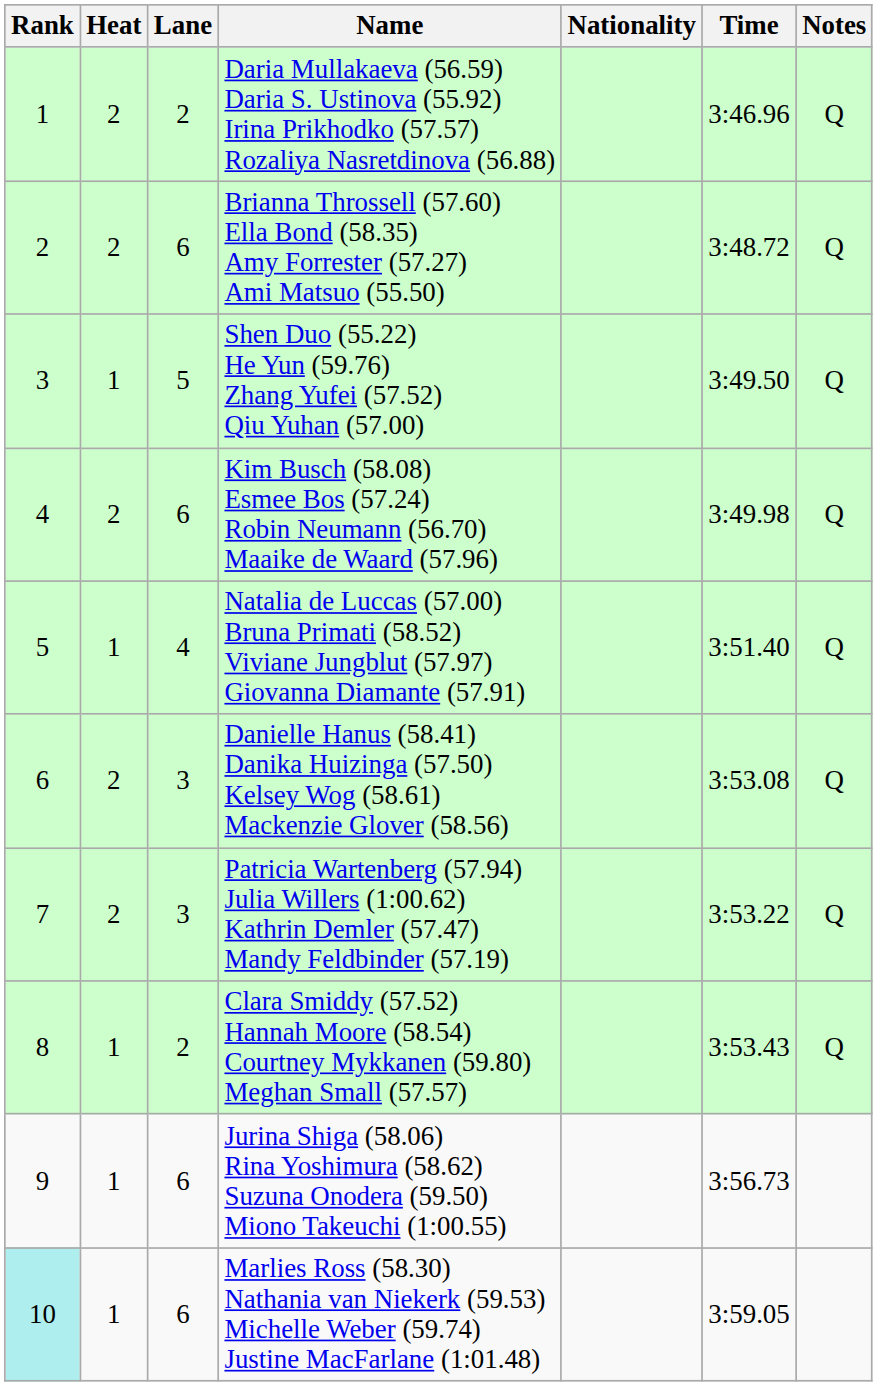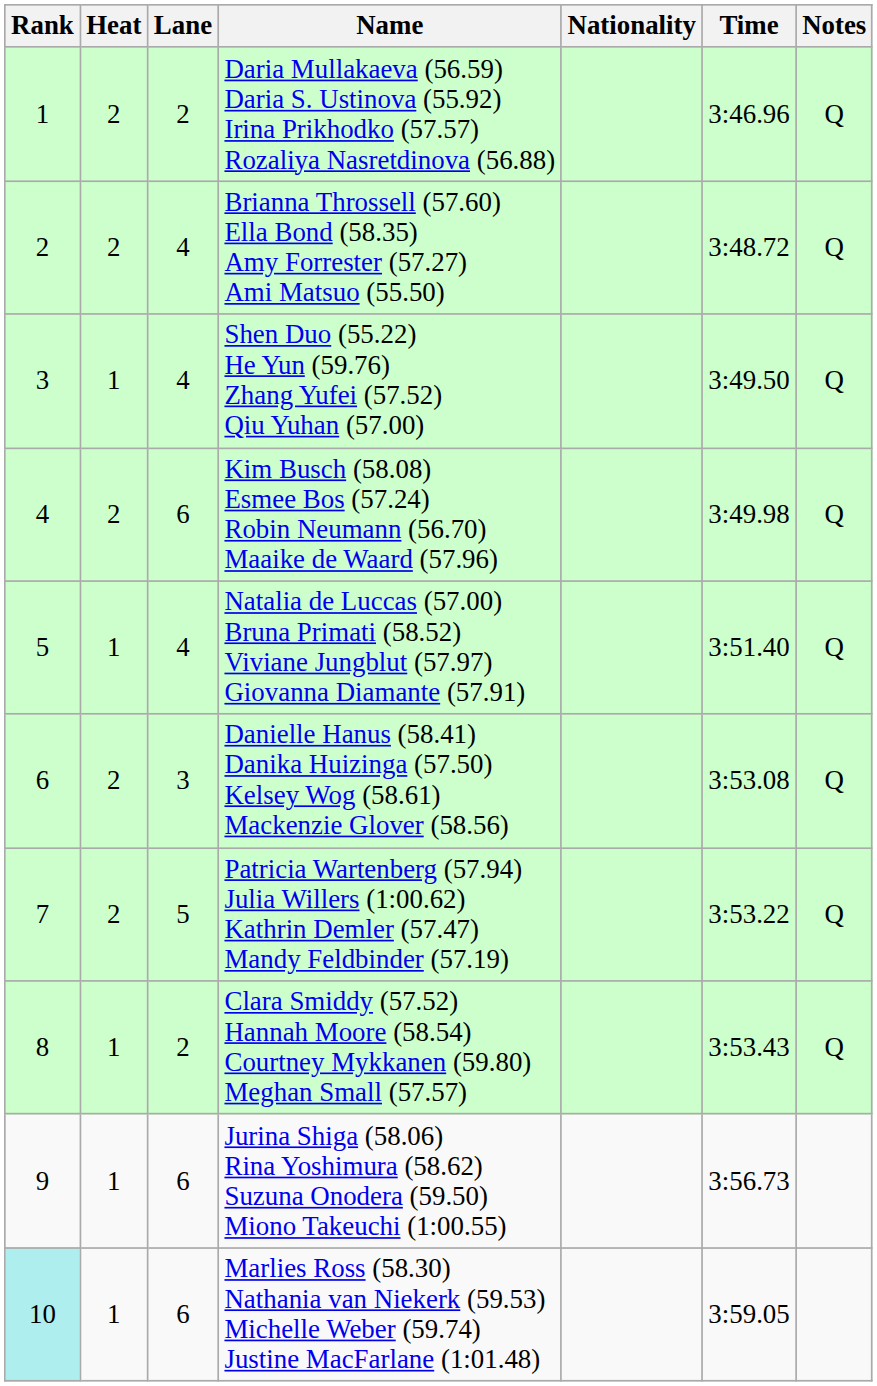(183, 247) 6 -> (183, 247) 4
(183, 380) 5 -> (183, 380) 4
(183, 913) 3 -> (183, 913) 5
